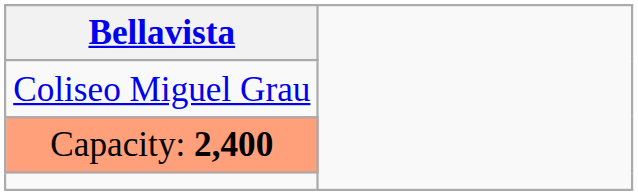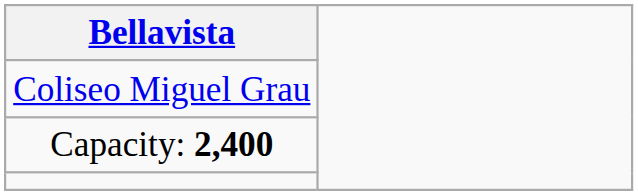(162, 144) lightsalmon background -> (162, 144) no background
